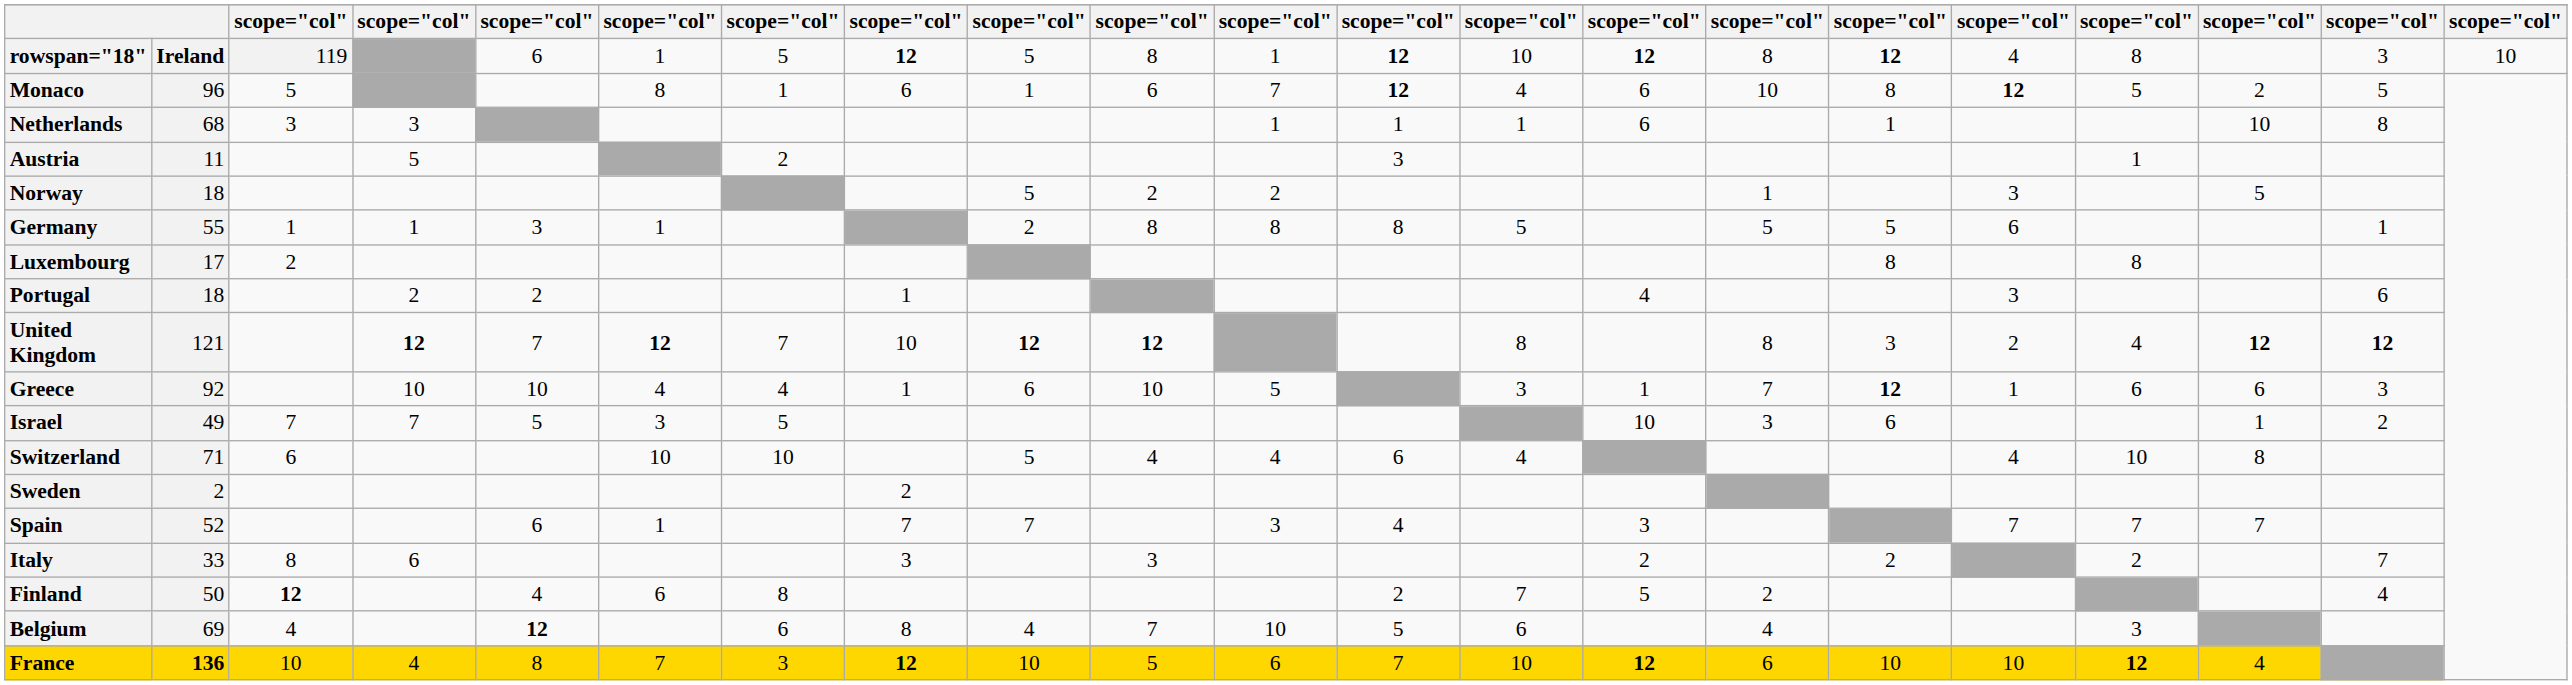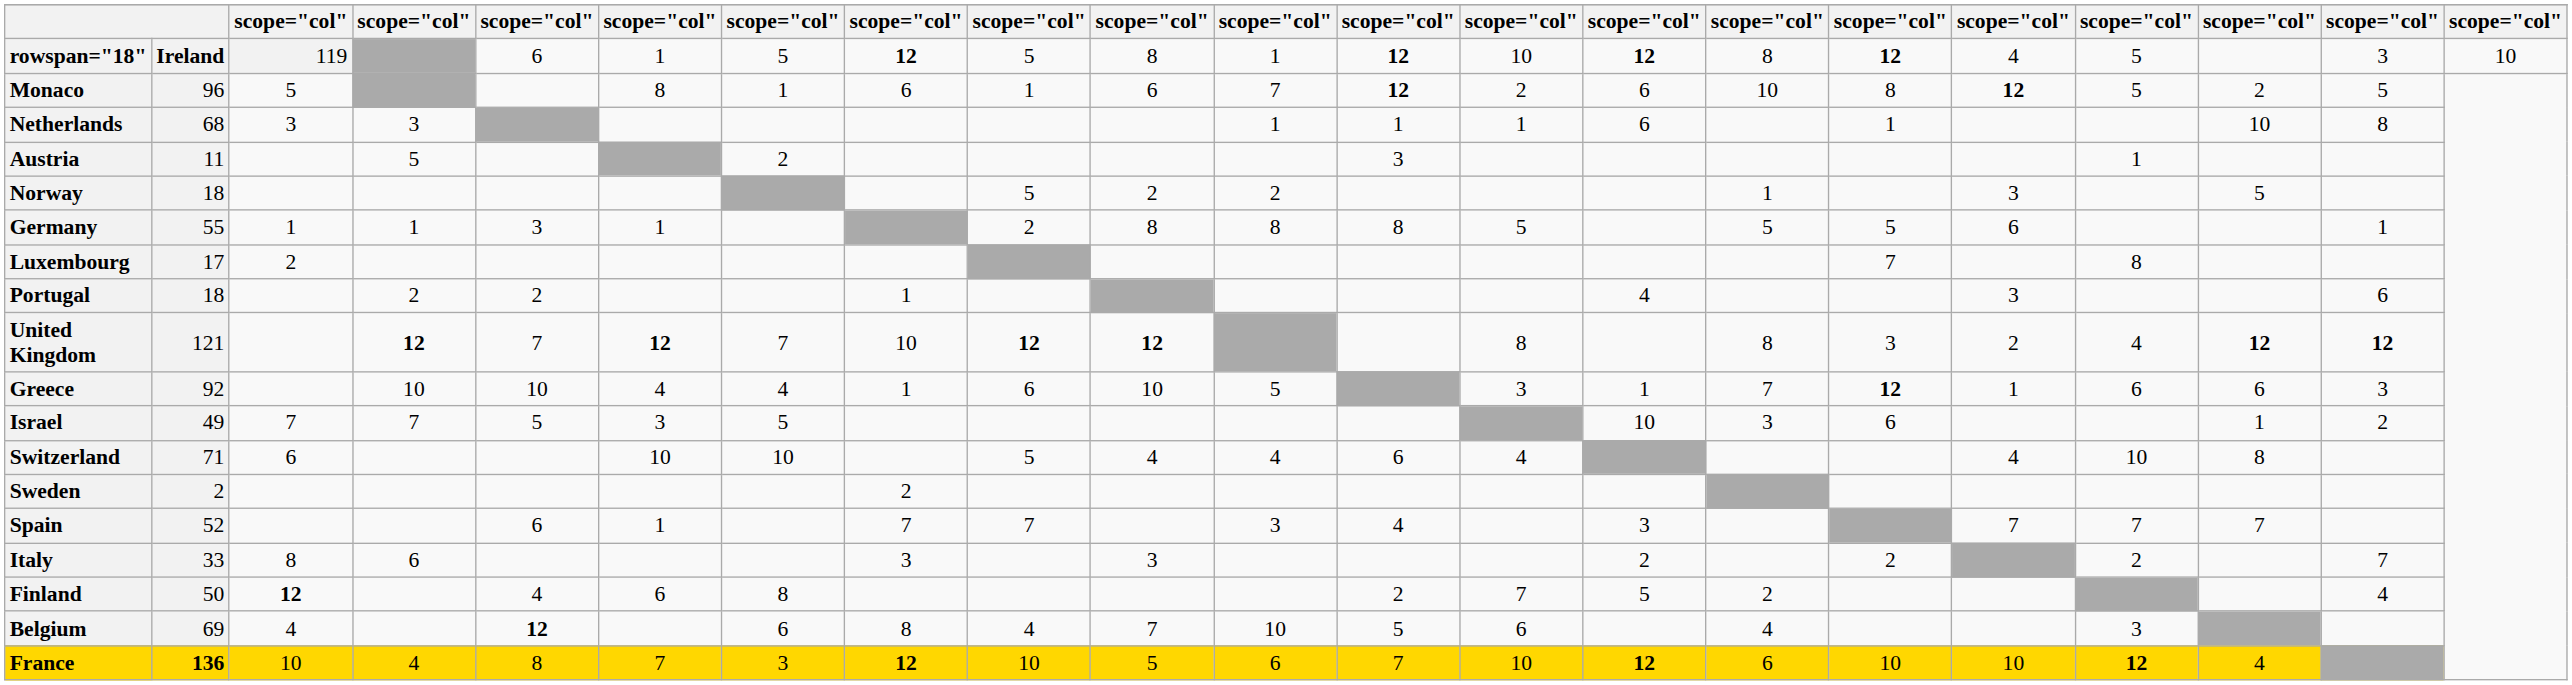(2136, 55) 8 -> (2136, 55) 5
(1521, 90) 4 -> (1521, 90) 2
(1890, 261) 8 -> (1890, 261) 7
